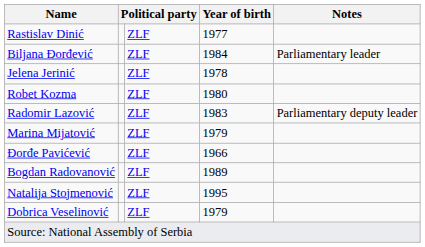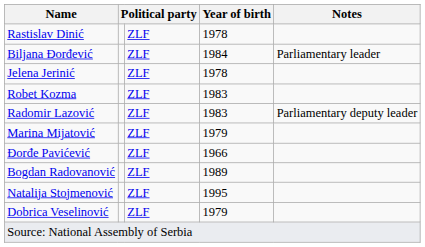(215, 34) 1977 -> (215, 34) 1978
(215, 93) 1980 -> (215, 93) 1983
